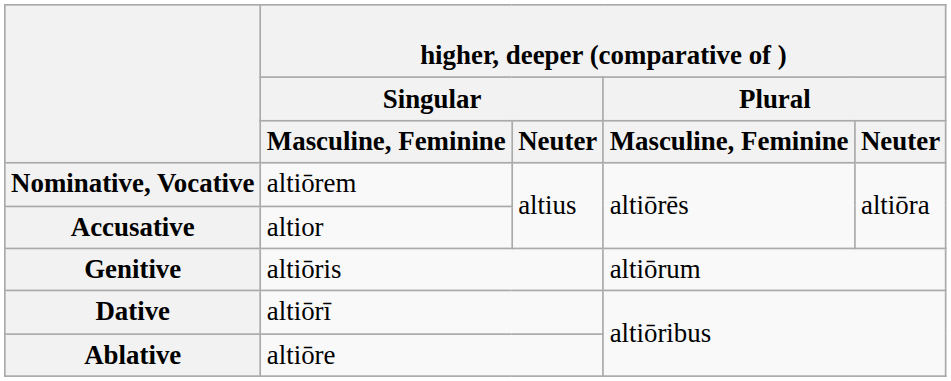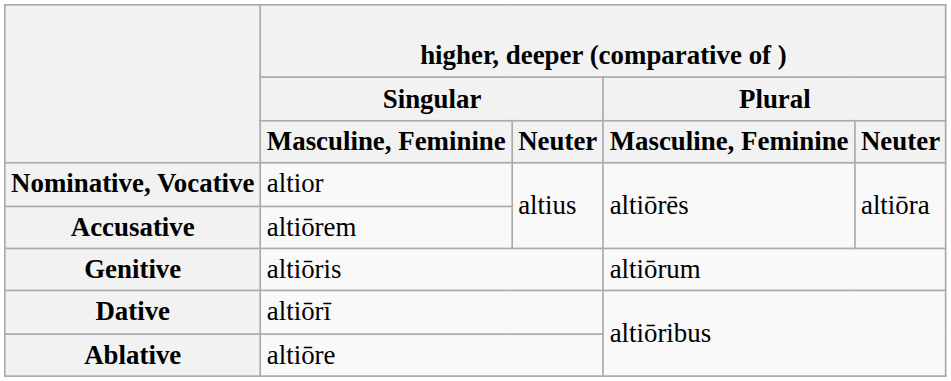(312, 183) altiōrem -> (295, 183) altior
(295, 226) altior -> (312, 226) altiōrem
